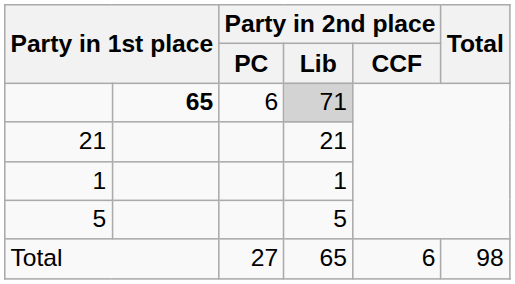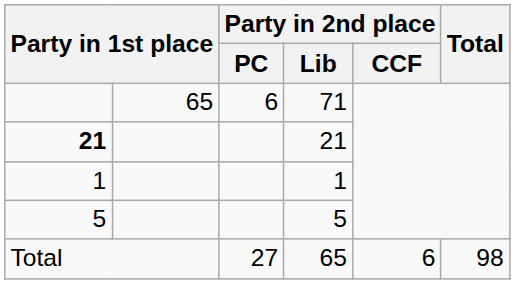(199, 102) bold -> (199, 102) normal
(333, 102) lightgrey background -> (333, 102) no background
(92, 141) normal -> (92, 141) bold
